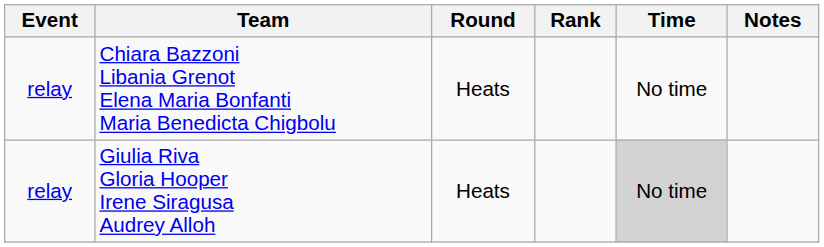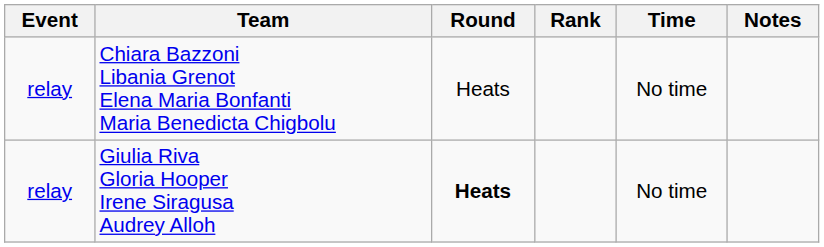(483, 190) normal -> (483, 190) bold
(672, 190) lightgrey background -> (672, 190) no background
